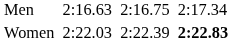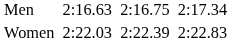(203, 32) bold -> (202, 32) normal
